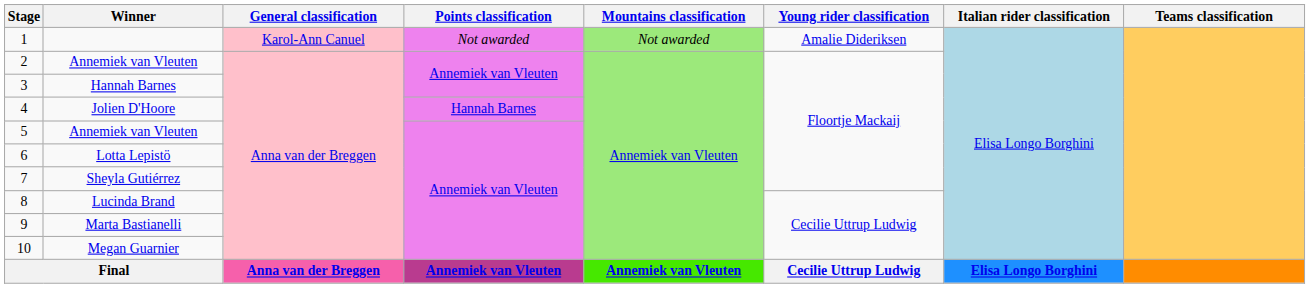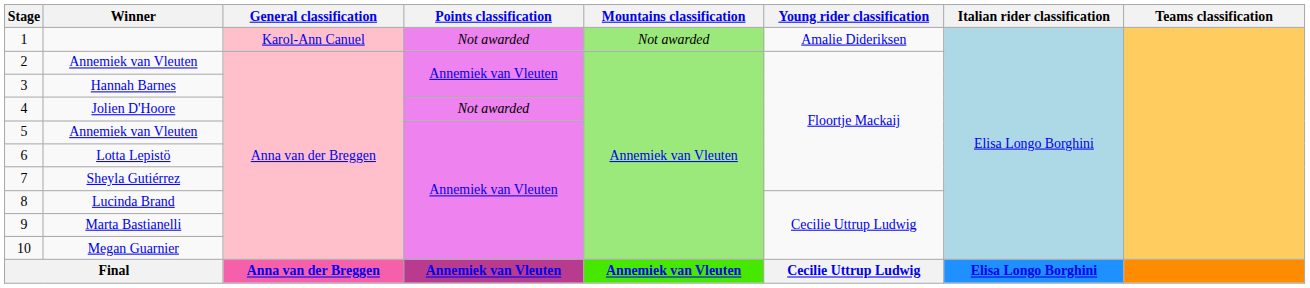(493, 109) Hannah Barnes -> (493, 109) Not awarded
